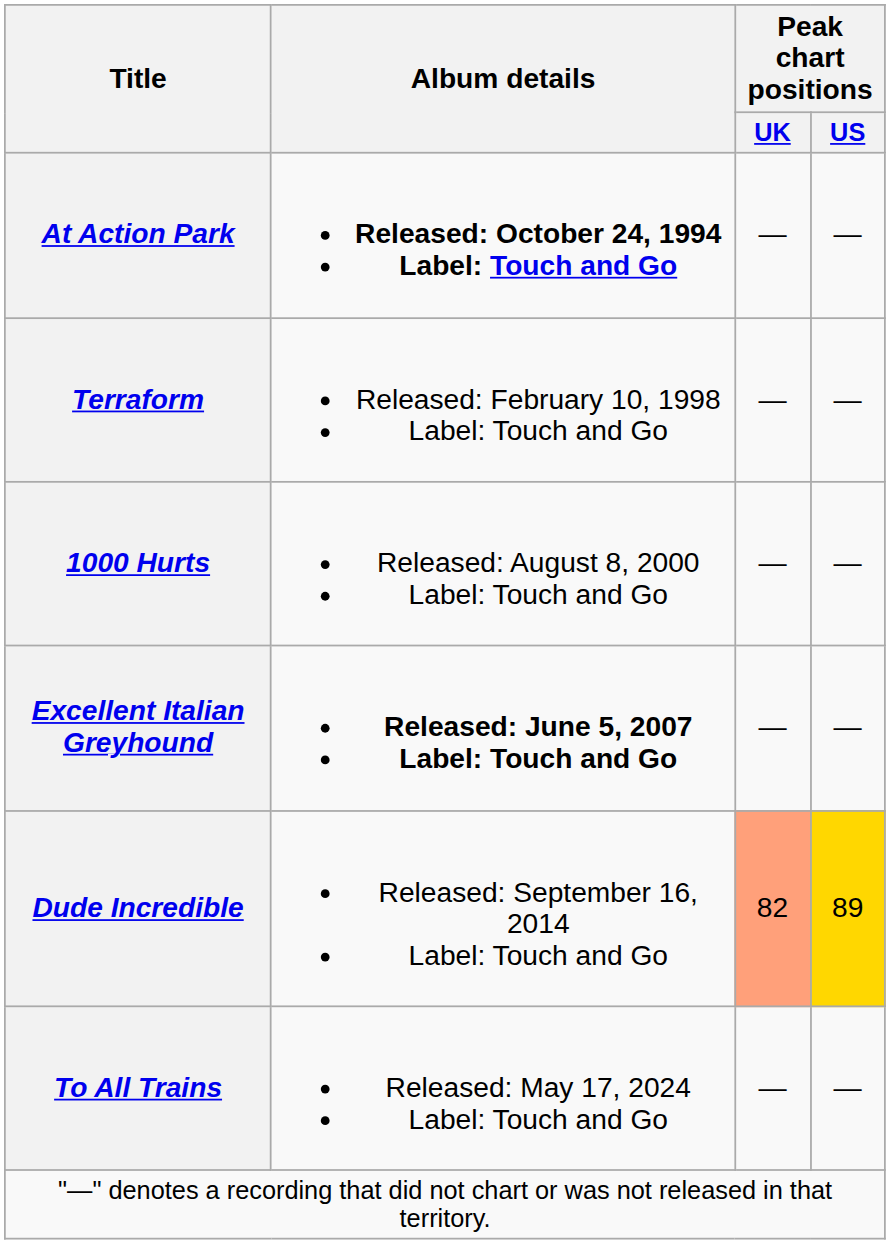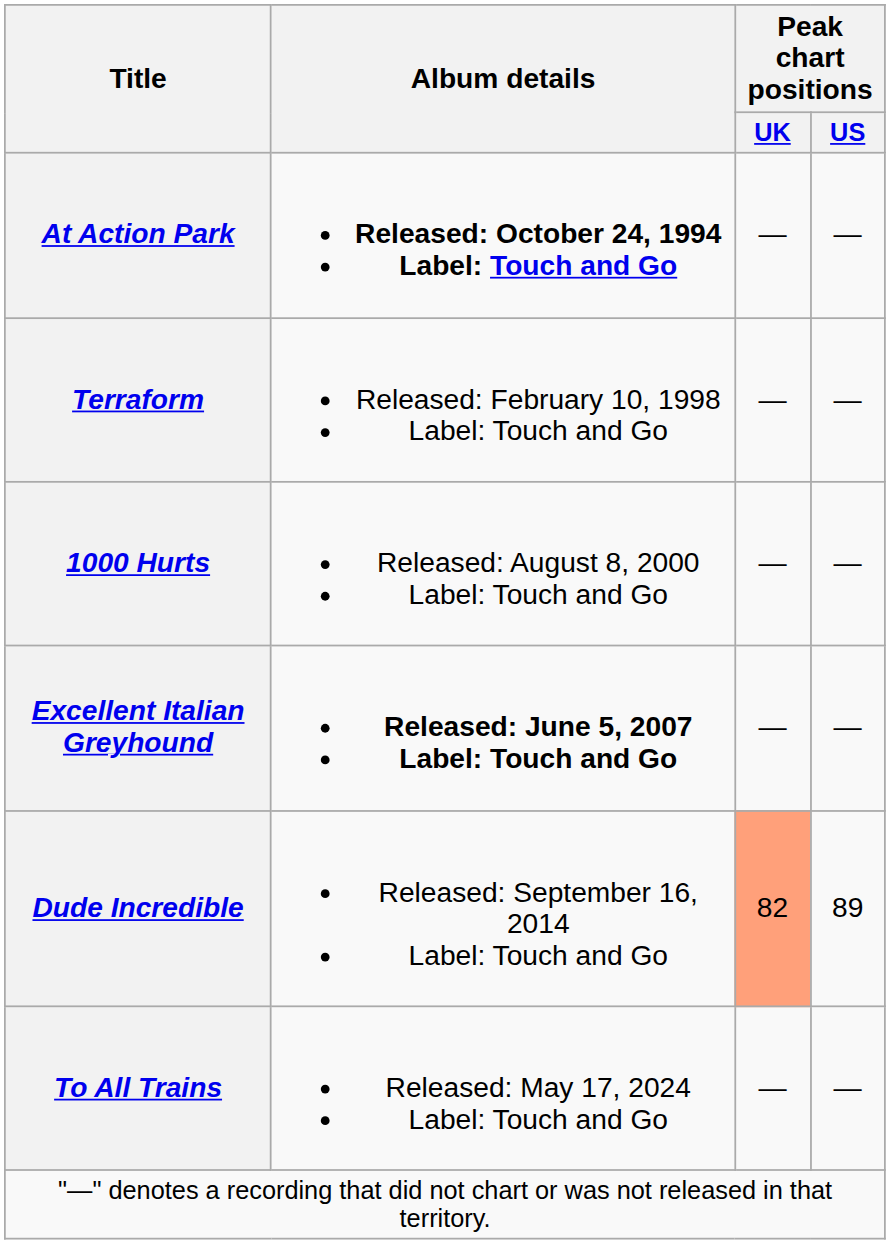(848, 907) gold background -> (848, 907) no background
